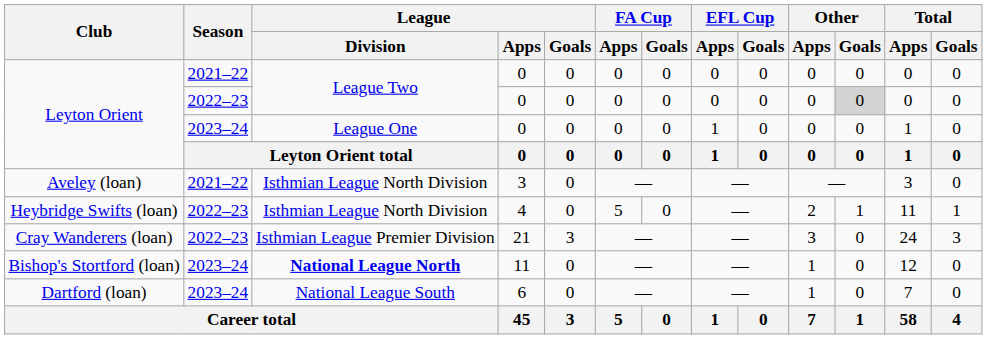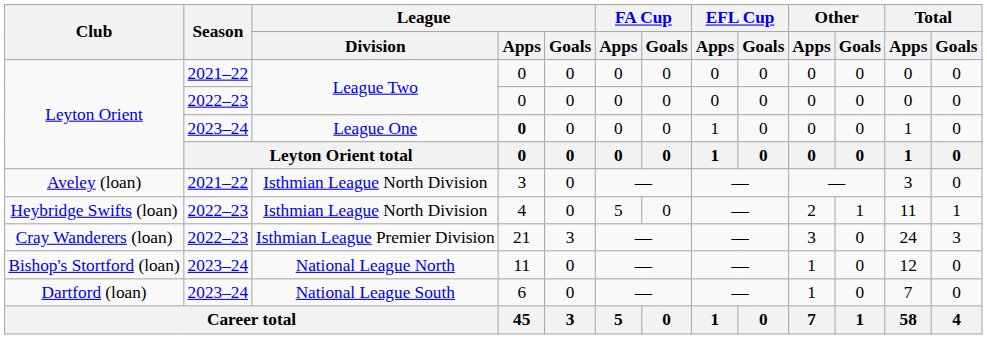(860, 100) lightgrey background -> (860, 100) no background
(522, 127) normal -> (522, 127) bold
(375, 264) bold -> (375, 264) normal
